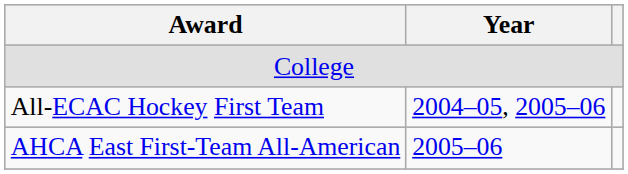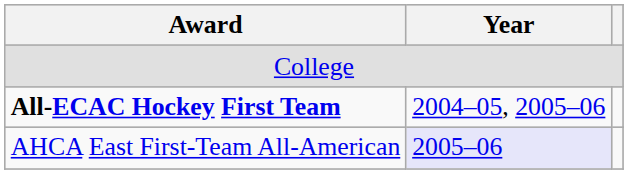(167, 106) normal -> (176, 106) bold
(457, 147) no background -> (457, 147) lavender background
